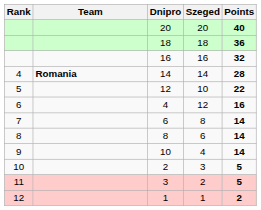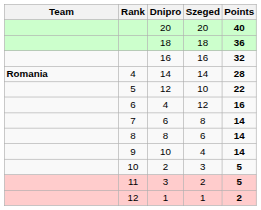columns swapped: (19, 12) <-> (90, 12)
